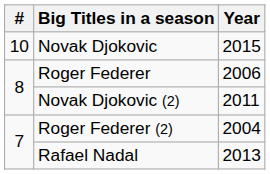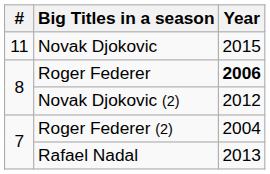(19, 45) 10 -> (19, 45) 11
(242, 73) normal -> (242, 73) bold
(241, 100) 2011 -> (242, 100) 2012
